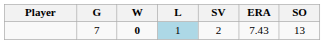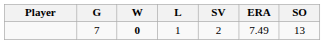(178, 30) lightblue background -> (178, 30) no background
(259, 30) 7.43 -> (259, 30) 7.49
